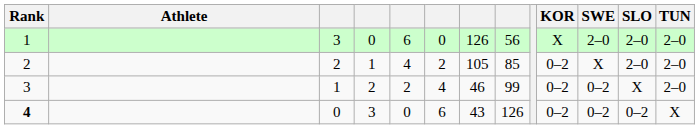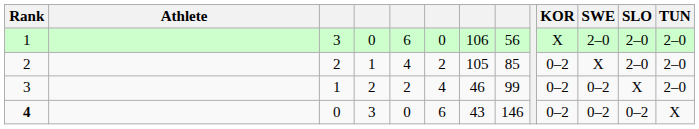(477, 40) 126 -> (477, 40) 106
(512, 111) 126 -> (512, 111) 146
